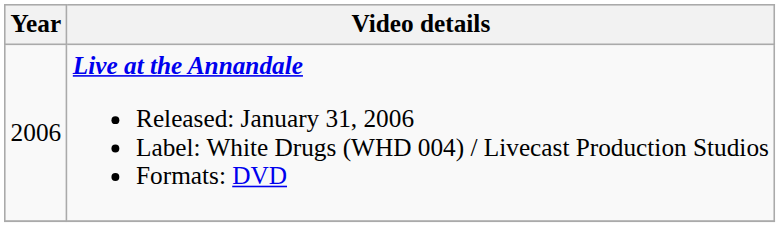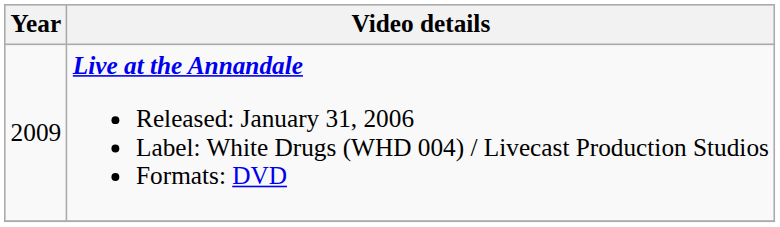(36, 132) 2006 -> (36, 132) 2009
